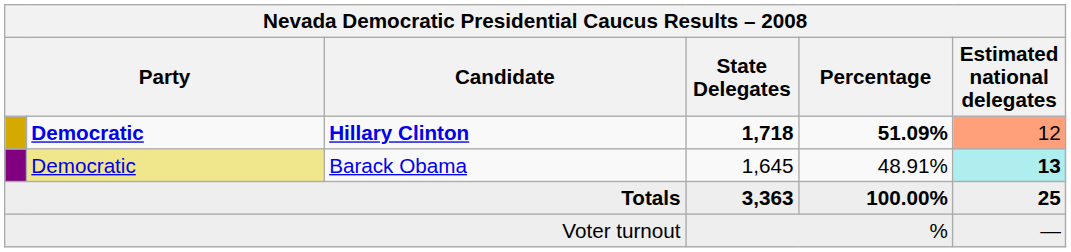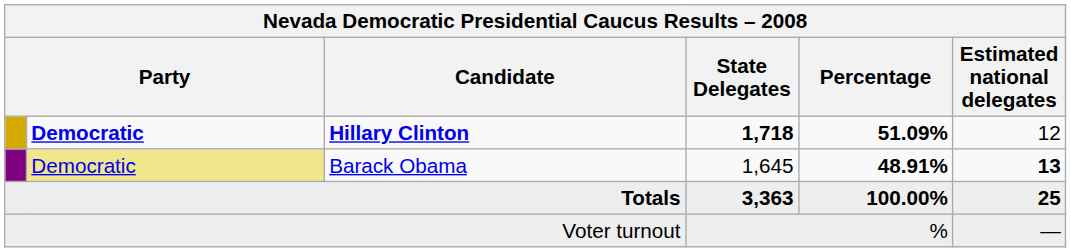(1049, 133) lightsalmon background -> (1049, 133) no background
(913, 166) normal -> (913, 166) bold
(1049, 166) paleturquoise background -> (1049, 166) no background
